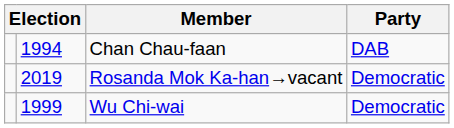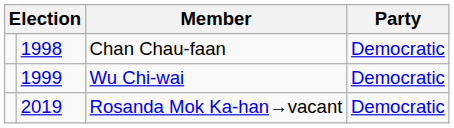(41, 48) 1994 -> (41, 48) 1998
(370, 48) DAB -> (398, 48) Democratic
rows swapped: (137, 107) <-> (216, 78)
